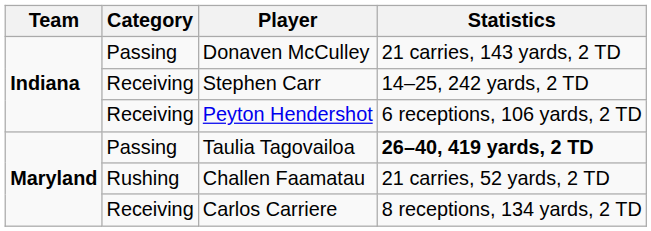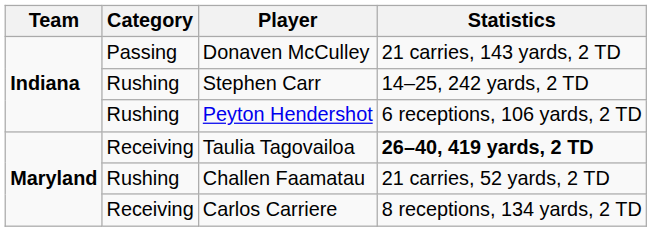(150, 84) Receiving -> (143, 84) Rushing
(150, 115) Receiving -> (143, 115) Rushing
(142, 146) Passing -> (150, 146) Receiving
